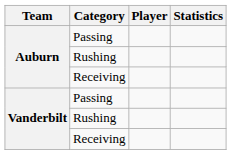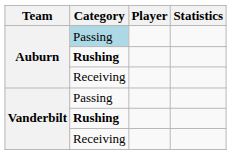(93, 36) no background -> (93, 36) lightblue background
(95, 56) normal -> (96, 56) bold
(95, 118) normal -> (96, 118) bold
